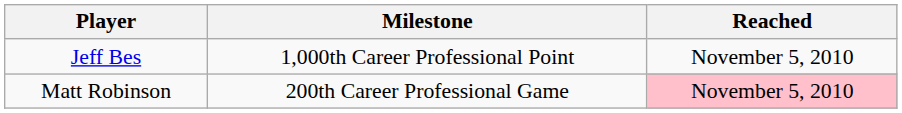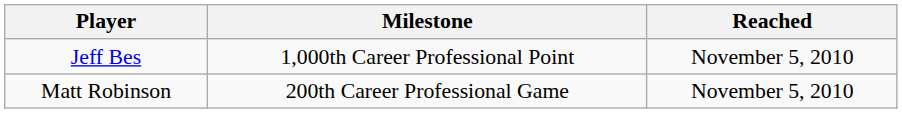(772, 90) pink background -> (772, 90) no background
